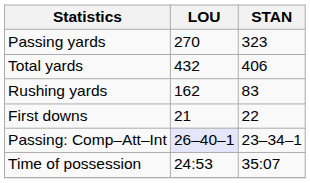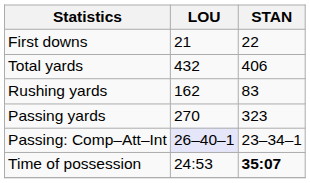rows swapped: (48, 115) <-> (57, 41)
(261, 165) normal -> (261, 165) bold
